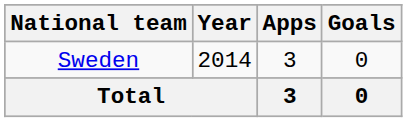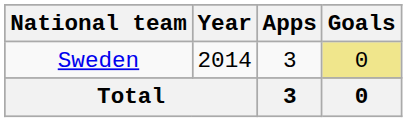(362, 60) no background -> (362, 60) khaki background
